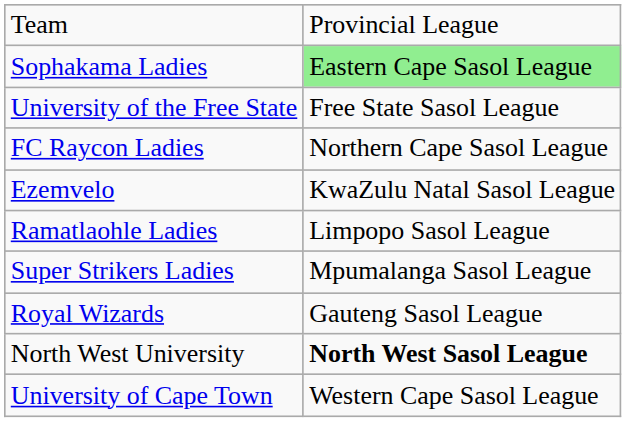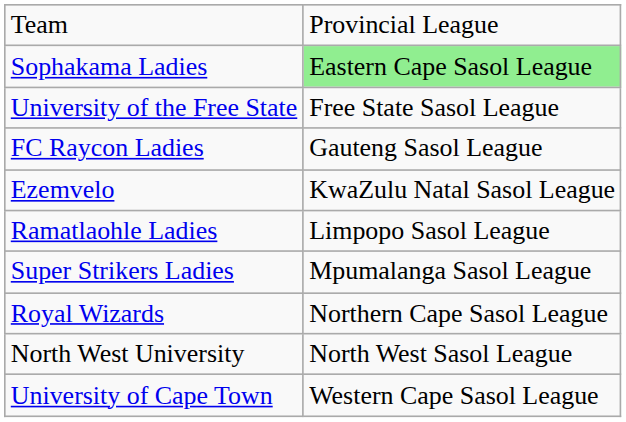(459, 148) Northern Cape Sasol League -> (426, 148) Gauteng Sasol League
(426, 312) Gauteng Sasol League -> (459, 312) Northern Cape Sasol League
(448, 353) bold -> (441, 353) normal
